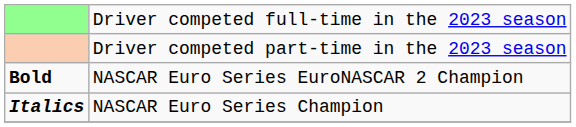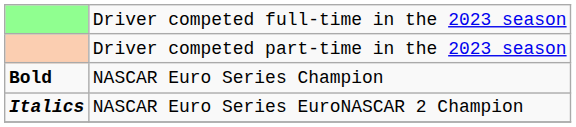(308, 78) NASCAR Euro Series EuroNASCAR 2 Champion -> (238, 78) NASCAR Euro Series Champion
(238, 107) NASCAR Euro Series Champion -> (308, 107) NASCAR Euro Series EuroNASCAR 2 Champion
